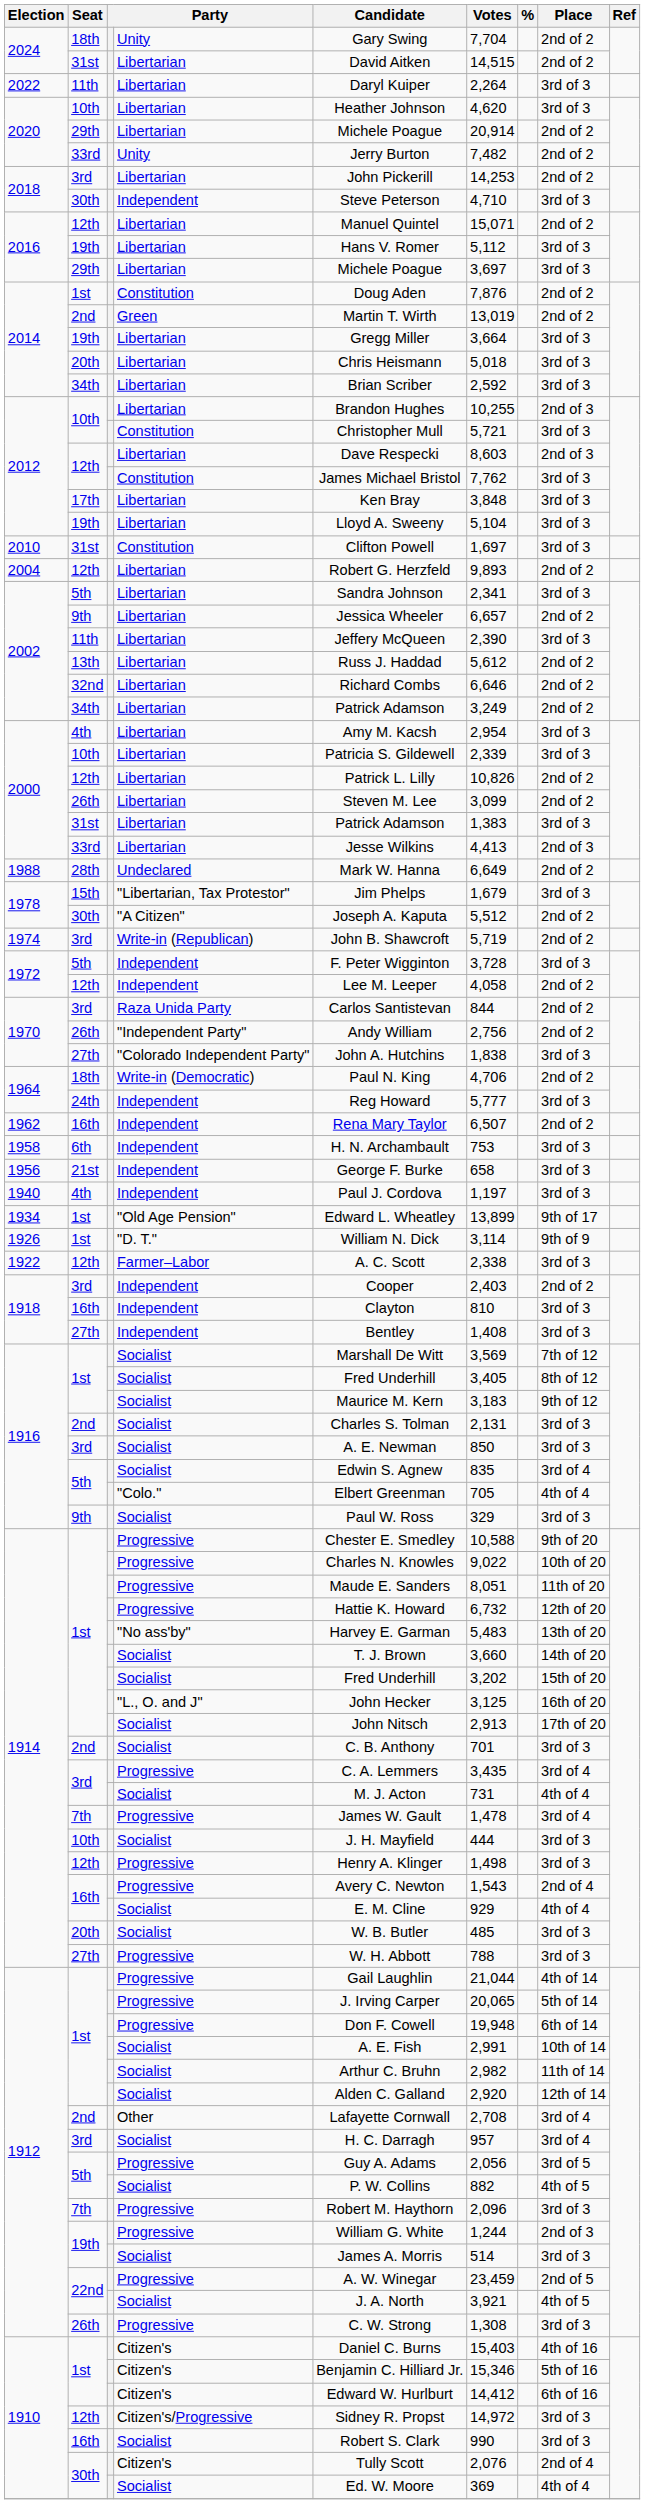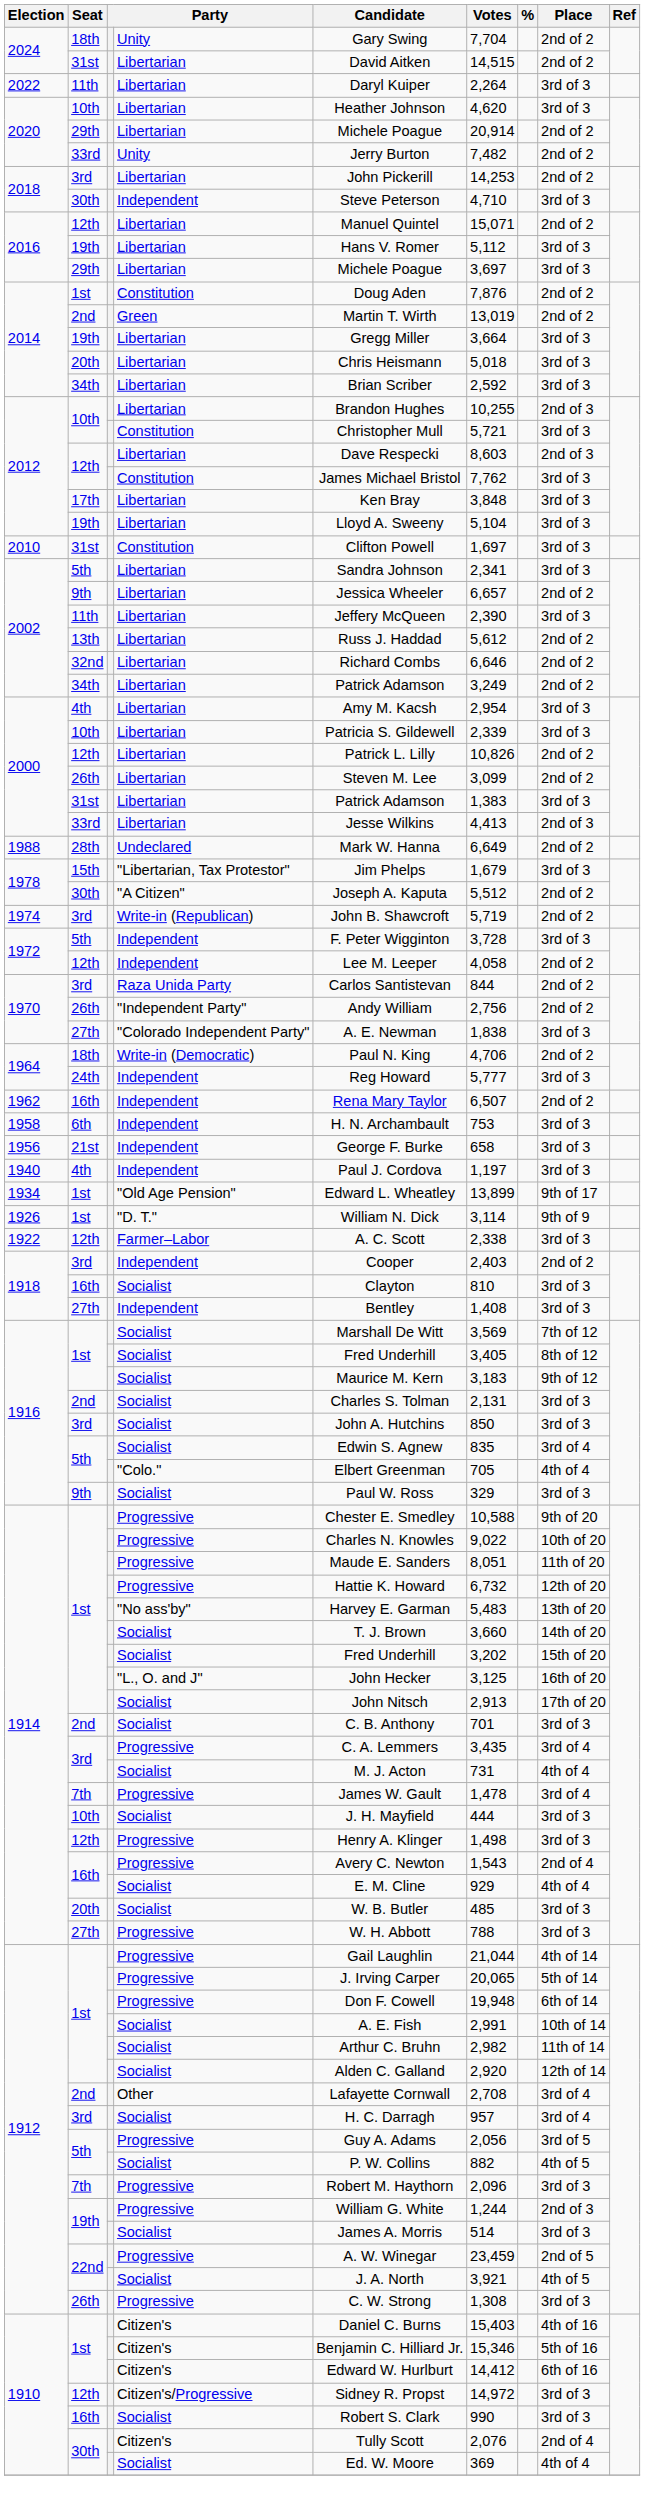- row: (24, 570)
(390, 1055) John A. Hutchins -> (390, 1032) A. E. Newman
(157, 1309) Independent -> (144, 1286) Socialist
(390, 1447) A. E. Newman -> (390, 1424) John A. Hutchins
